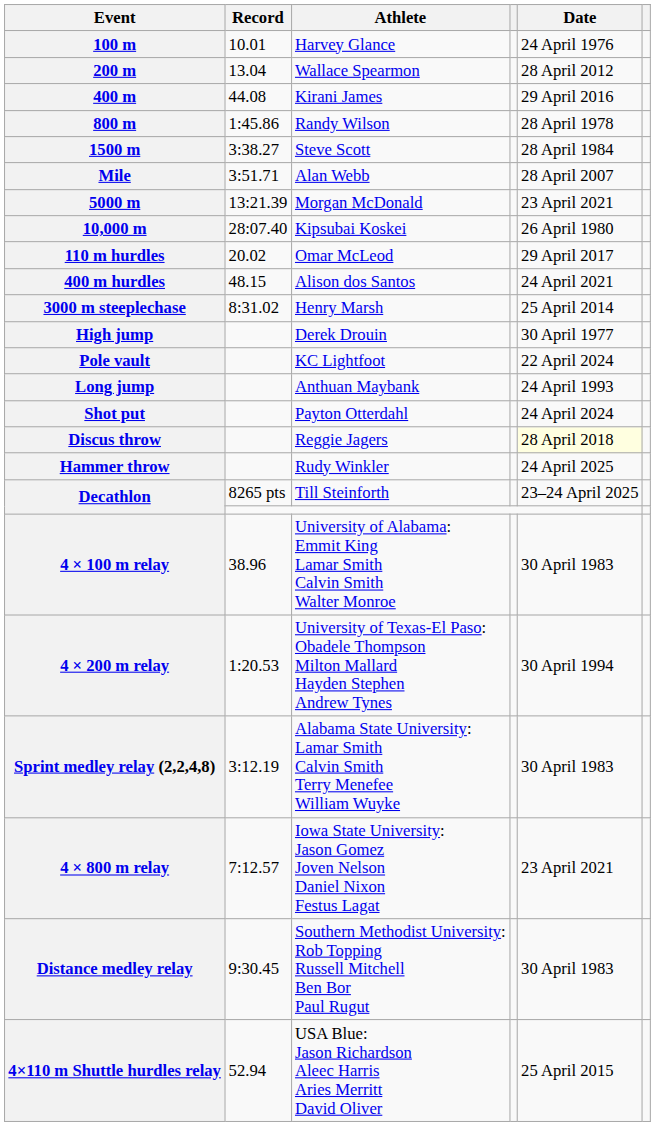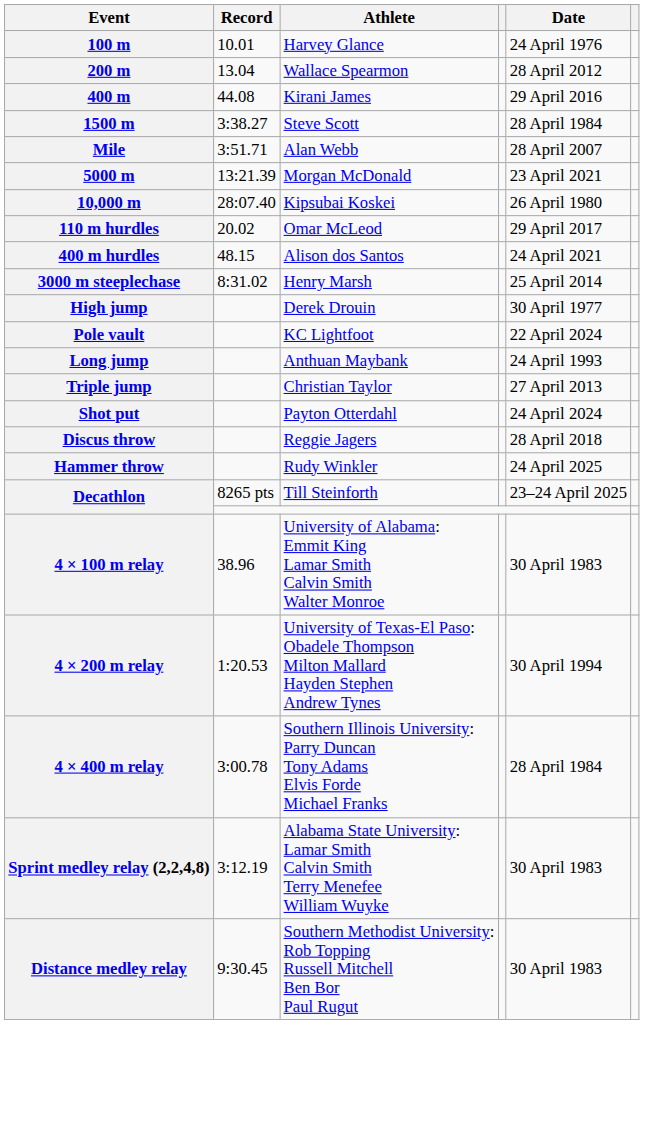- row: (115, 123)
+ row: (109, 387)
(567, 439) lightyellow background -> (556, 439) no background
+ row: (109, 766)
- row: (115, 868)
- row: (115, 1070)
